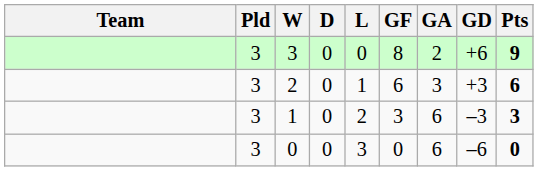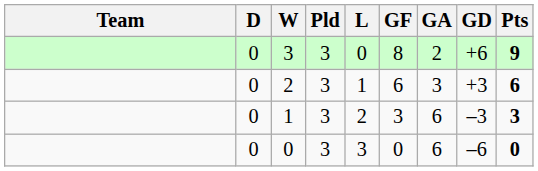columns swapped: (256, 20) <-> (327, 20)
